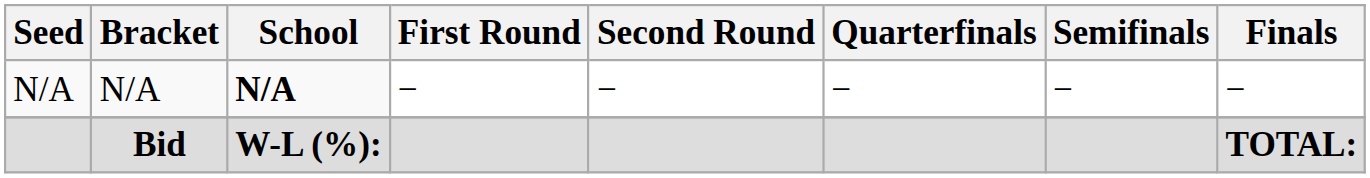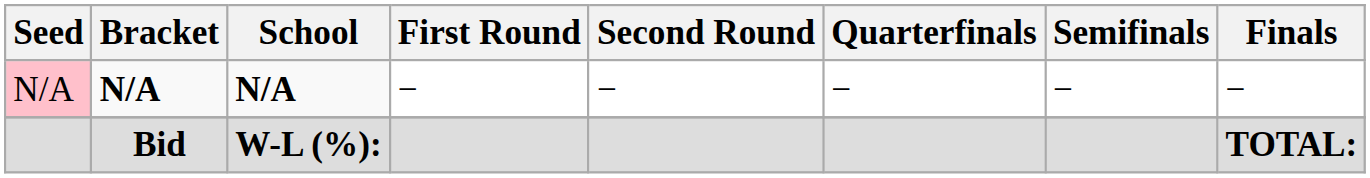(44, 88) no background -> (44, 88) pink background
(130, 88) normal -> (130, 88) bold
